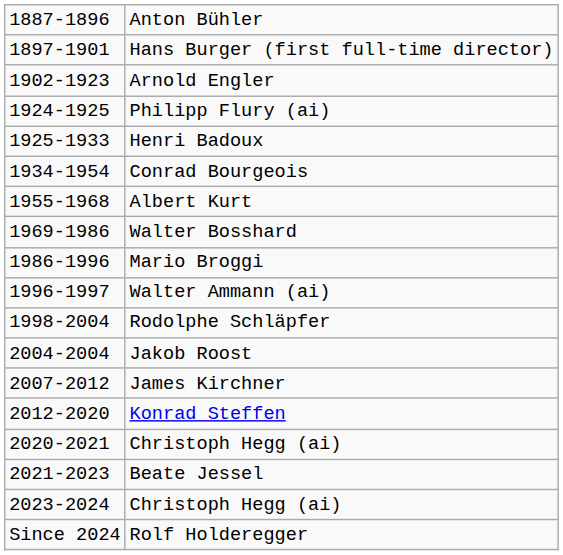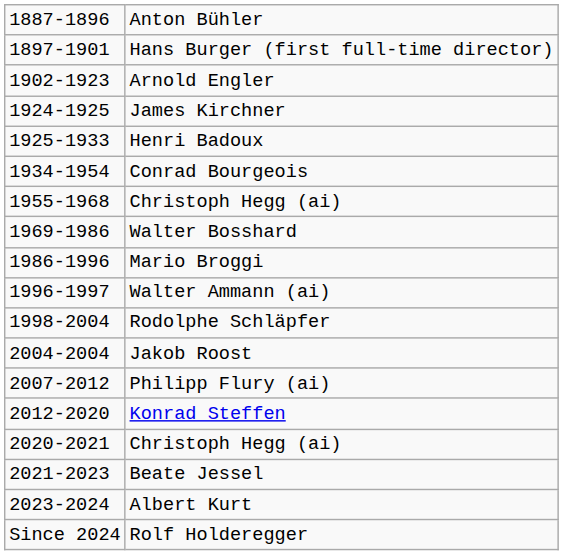(230, 111) Philipp Flury (ai) -> (208, 111) James Kirchner
(191, 202) Albert Kurt -> (236, 202) Christoph Hegg (ai)
(208, 383) James Kirchner -> (230, 383) Philipp Flury (ai)
(236, 505) Christoph Hegg (ai) -> (191, 505) Albert Kurt
